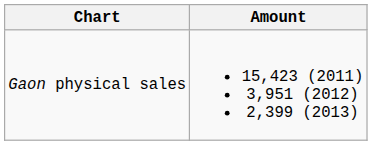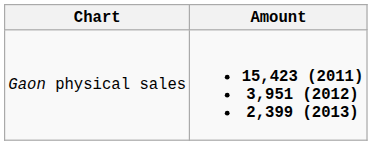(278, 94) normal -> (278, 94) bold
